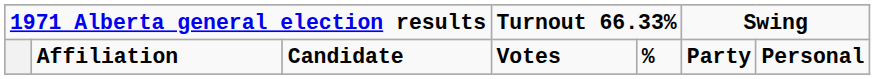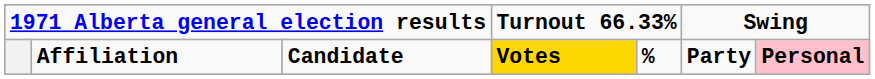(529, 57) no background -> (529, 57) gold background
(813, 57) no background -> (813, 57) pink background
